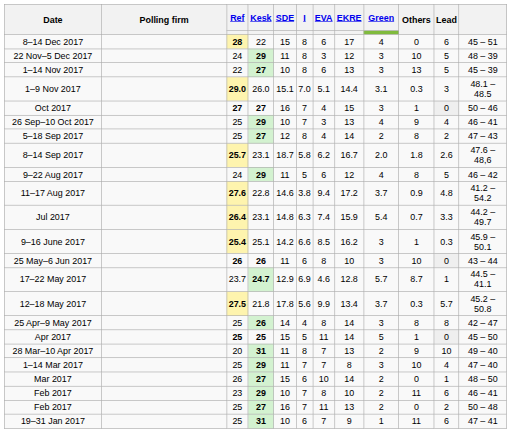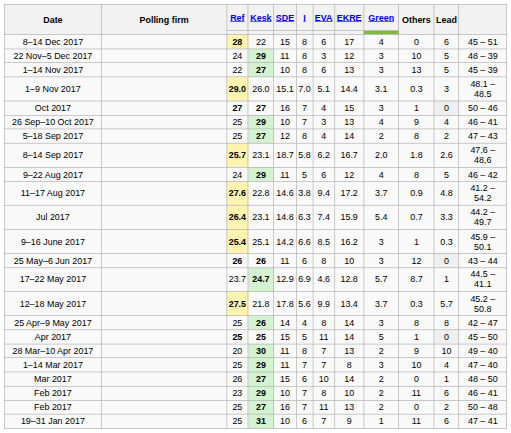(416, 261) 10 -> (416, 261) 12
(261, 351) 31 -> (261, 351) 30
